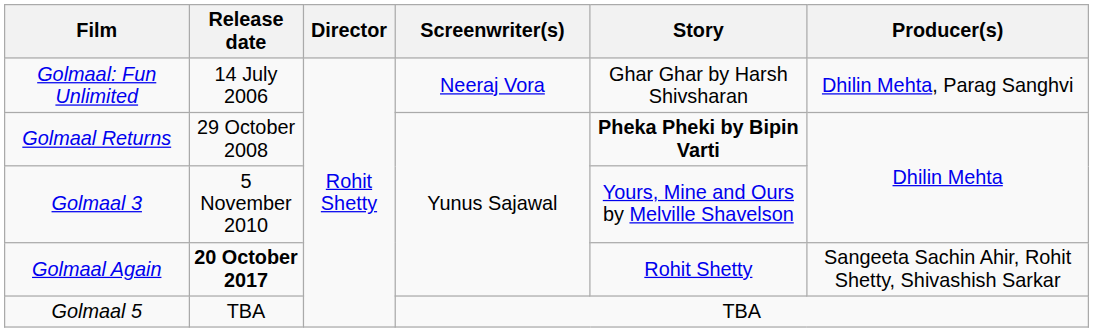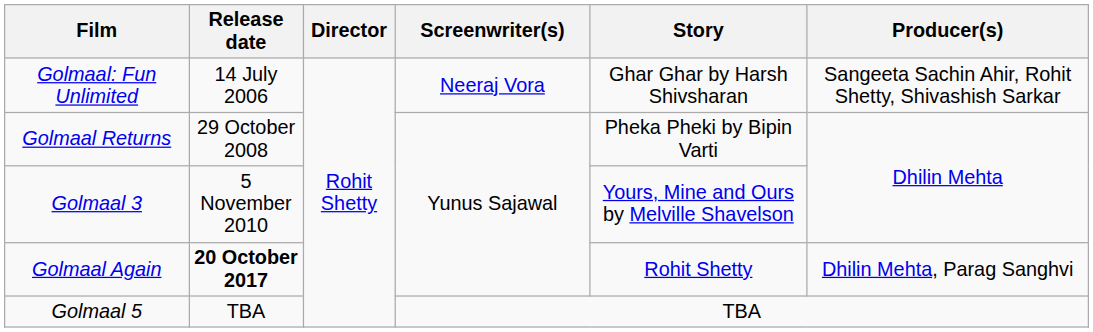(948, 85) Dhilin Mehta, Parag Sanghvi -> (948, 85) Sangeeta Sachin Ahir, Rohit Shetty, Shivashish Sarkar
(698, 138) bold -> (698, 138) normal
(948, 268) Sangeeta Sachin Ahir, Rohit Shetty, Shivashish Sarkar -> (948, 268) Dhilin Mehta, Parag Sanghvi
